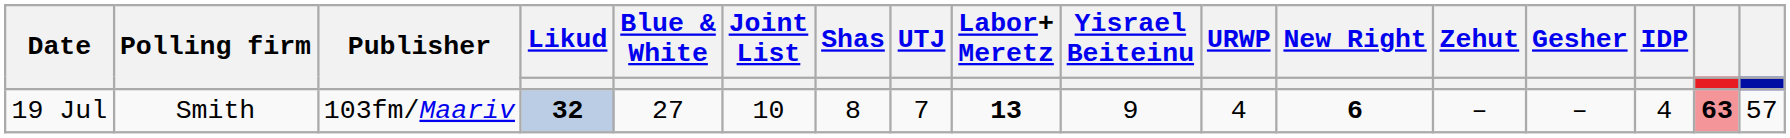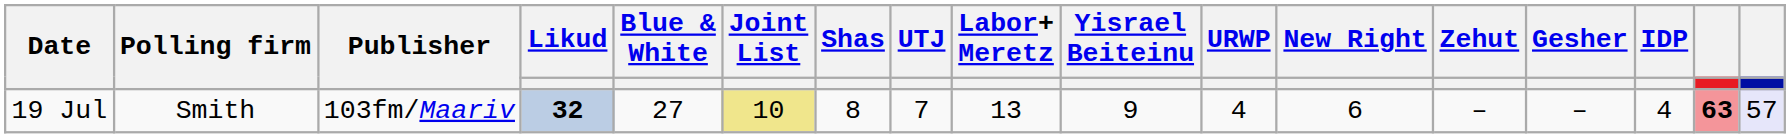(768, 110) no background -> (768, 110) khaki background
(1006, 110) bold -> (1006, 110) normal
(1355, 110) bold -> (1355, 110) normal
(1762, 110) no background -> (1762, 110) lavender background
